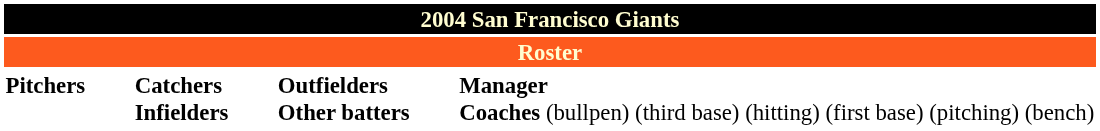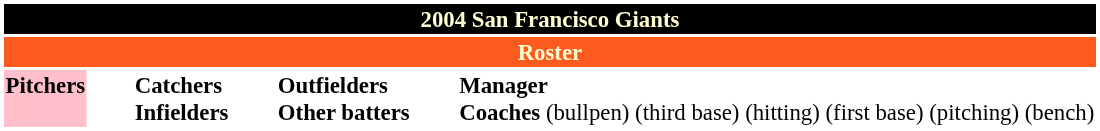(45, 84) no background -> (45, 84) pink background
